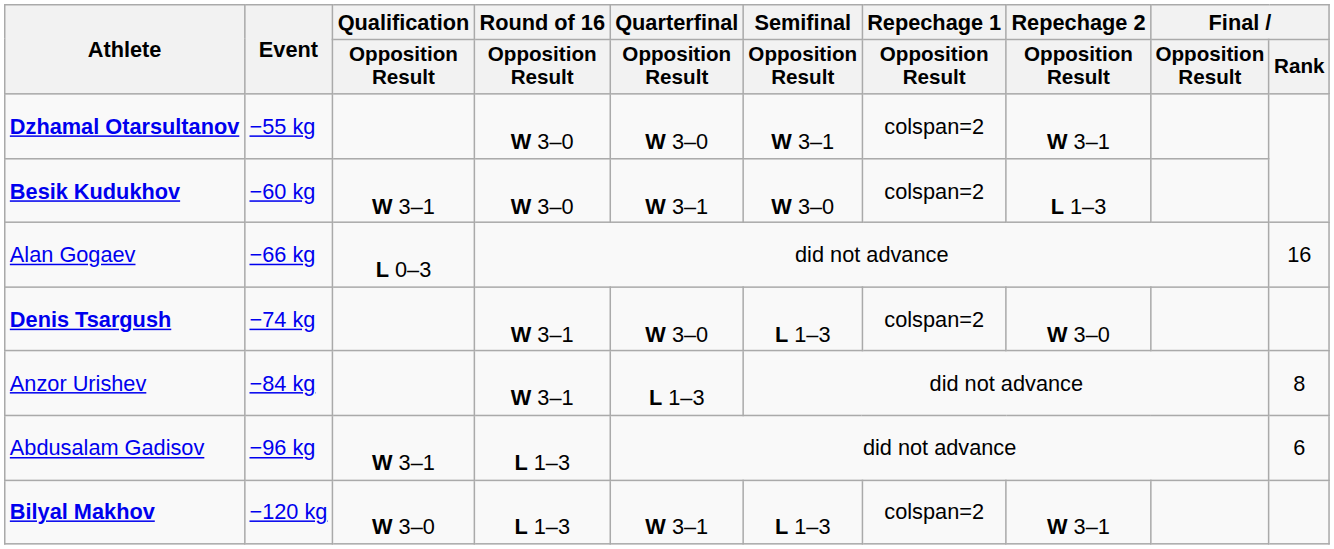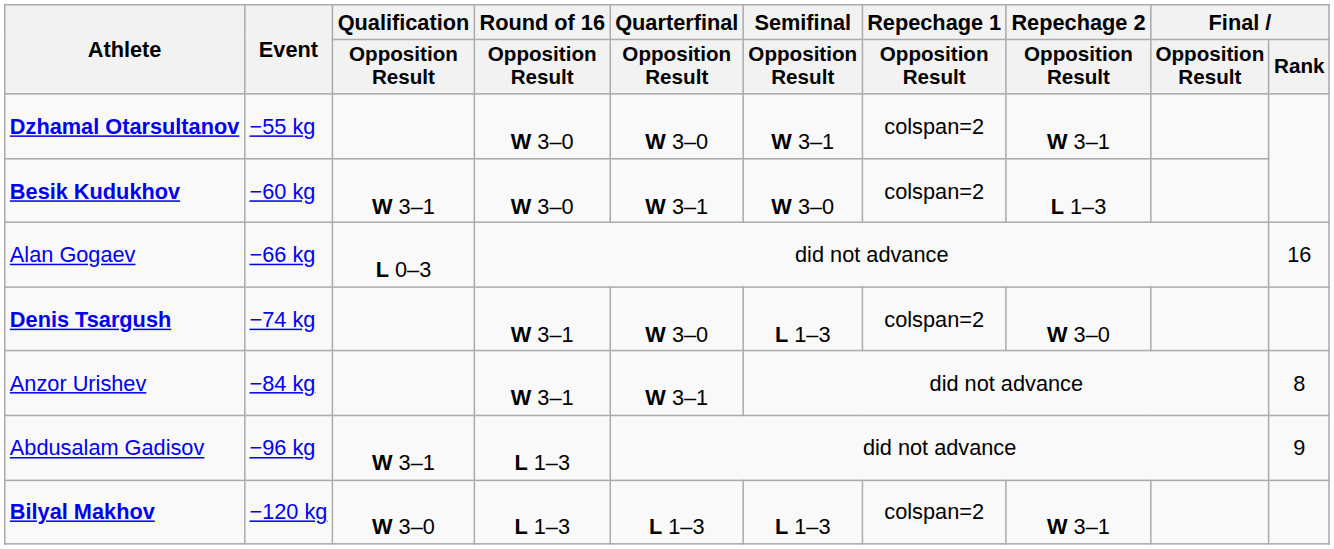(677, 399) L 1–3 -> (677, 399) W 3–1
(1299, 448) 6 -> (1299, 448) 9
(677, 527) W 3–1 -> (677, 527) L 1–3
